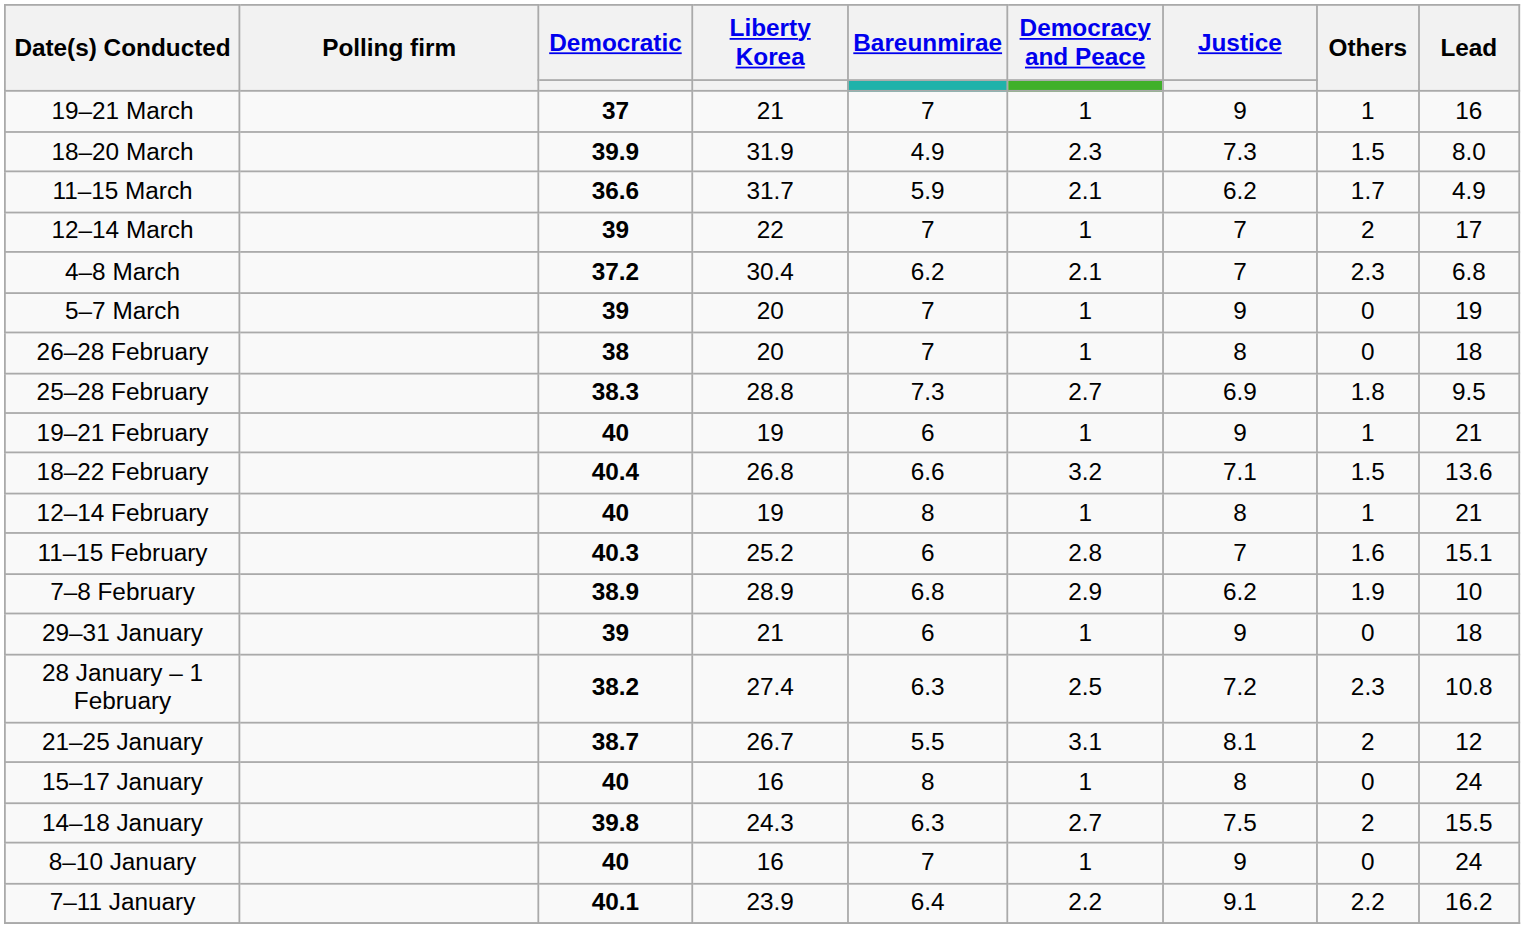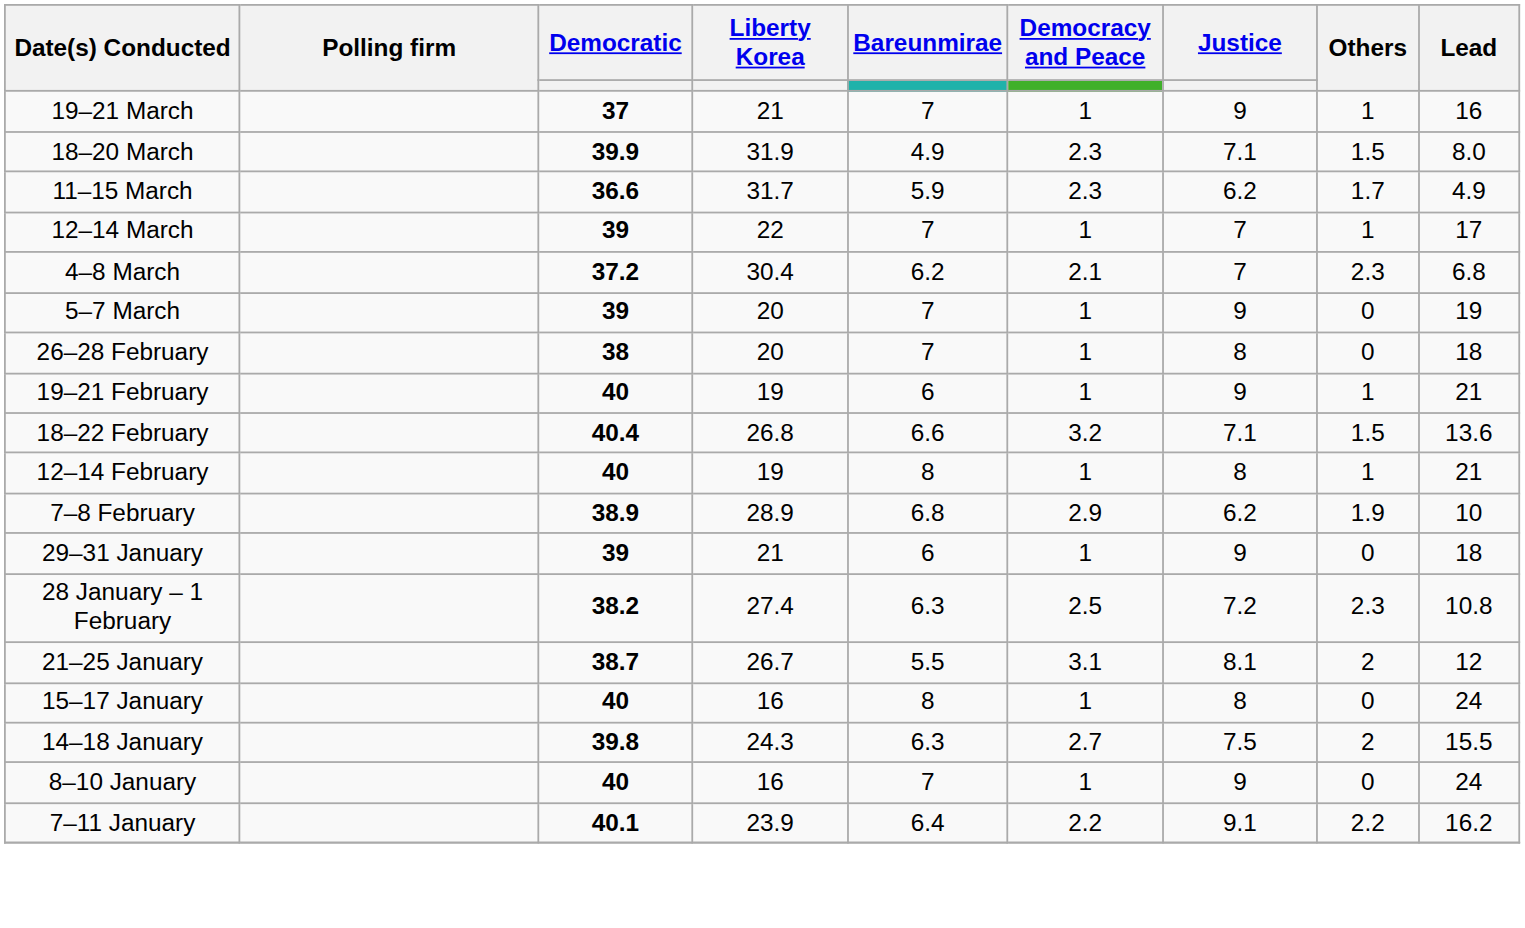(1240, 151) 7.3 -> (1240, 151) 7.1
(1085, 191) 2.1 -> (1085, 191) 2.3
(1368, 231) 2 -> (1368, 231) 1
- row: (123, 392)
- row: (123, 553)
